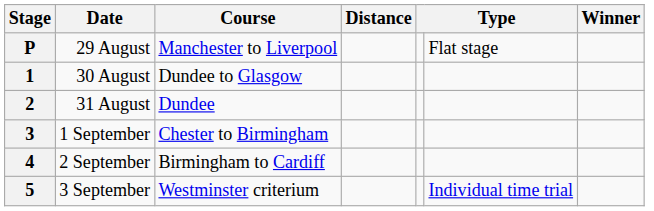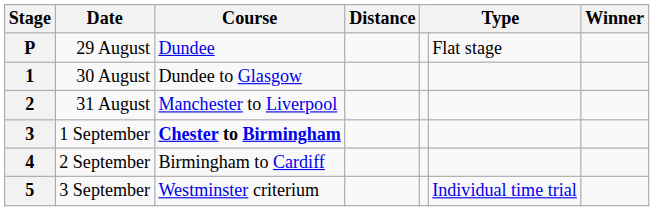(248, 47) Manchester to Liverpool -> (187, 47) Dundee
(187, 104) Dundee -> (248, 104) Manchester to Liverpool
(243, 133) normal -> (250, 133) bold
